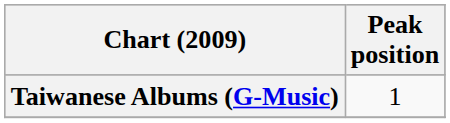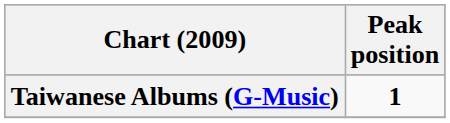(395, 95) normal -> (395, 95) bold
